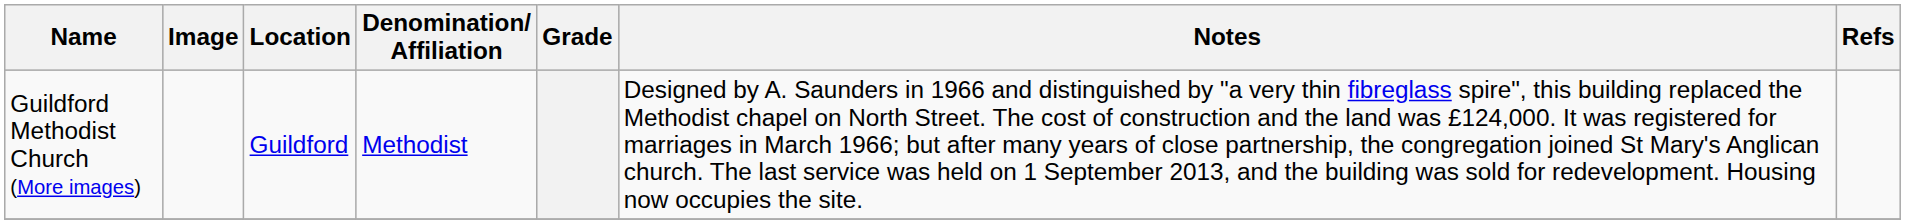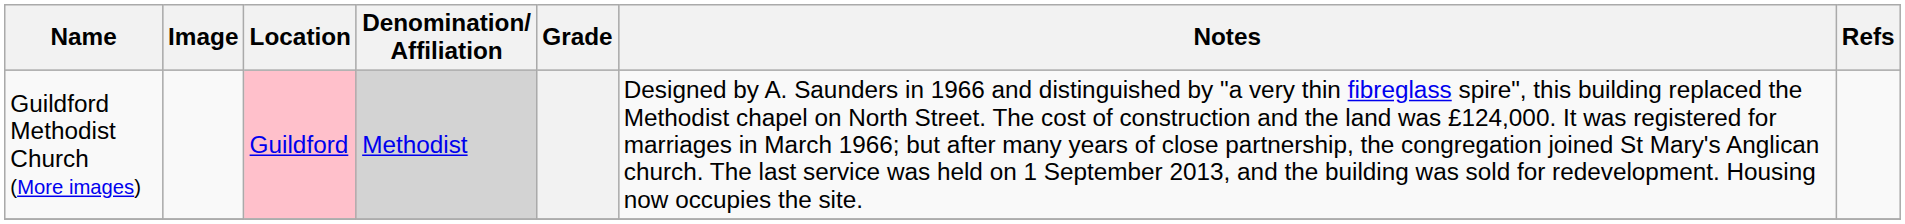(299, 144) no background -> (299, 144) pink background
(415, 144) no background -> (415, 144) lightgrey background
